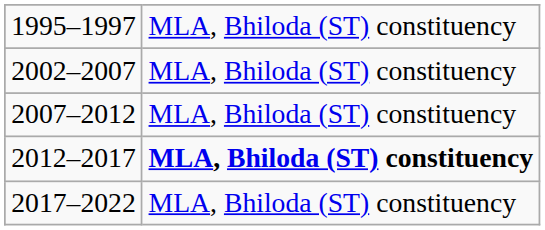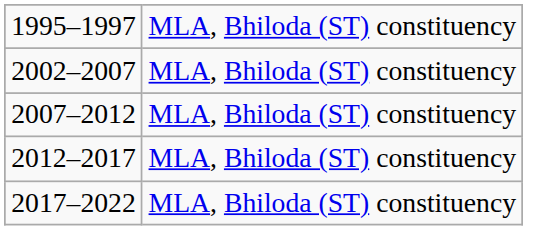(341, 158) bold -> (332, 158) normal
